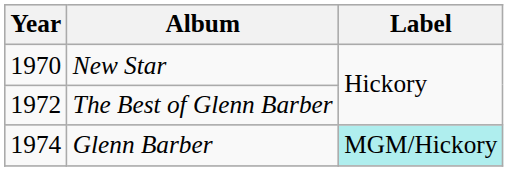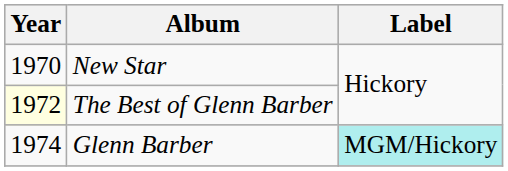(36, 104) no background -> (36, 104) lightyellow background
